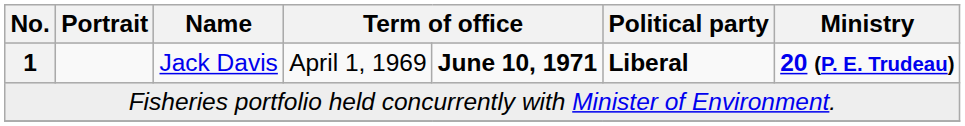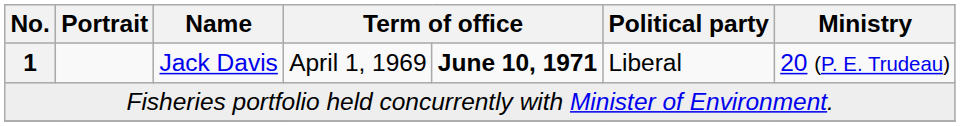(649, 62) bold -> (645, 62) normal
(867, 62) bold -> (865, 62) normal
